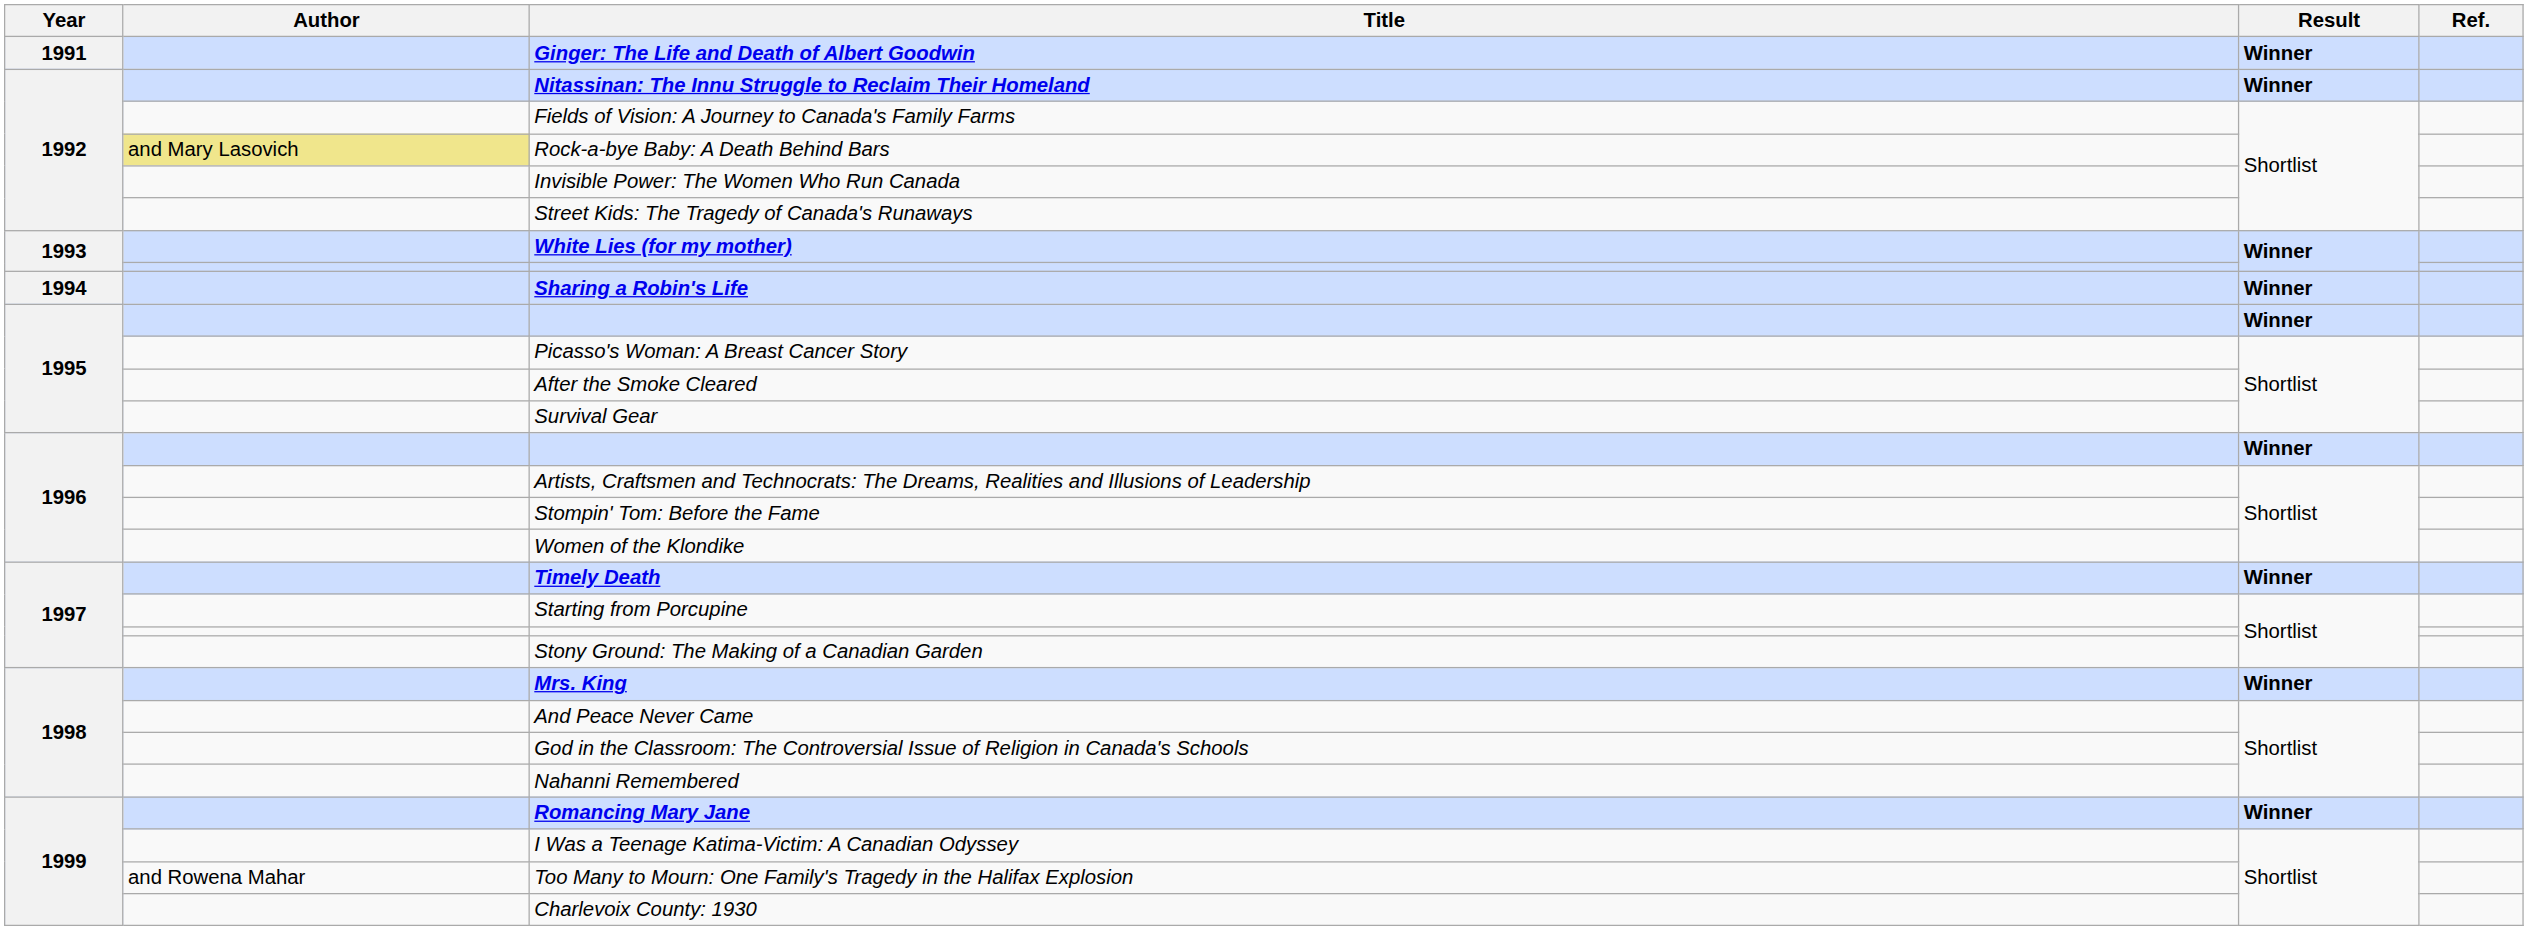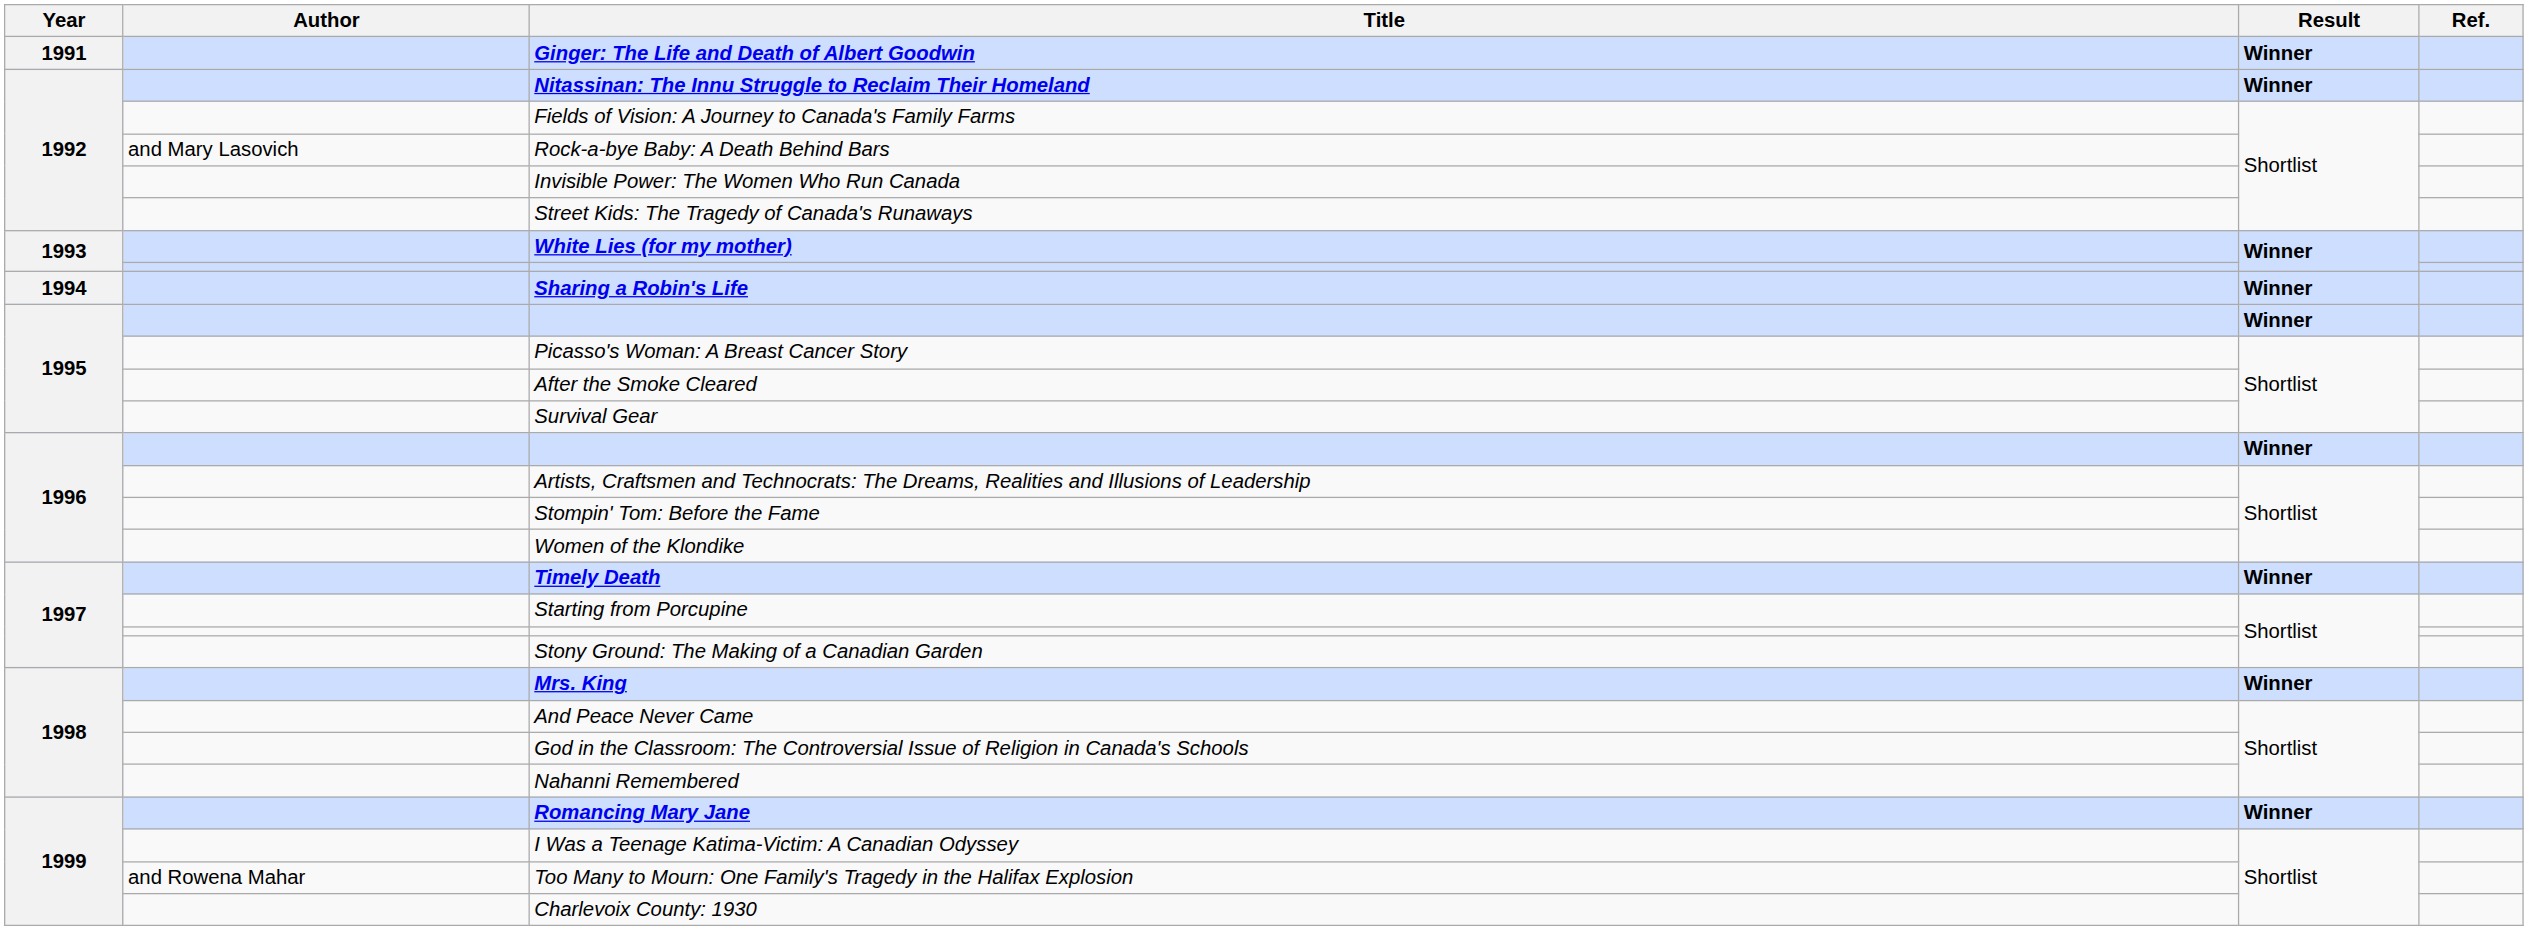(213, 149) khaki background -> (213, 149) no background
